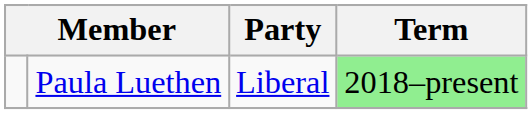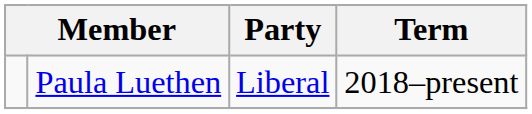(431, 81) lightgreen background -> (431, 81) no background
